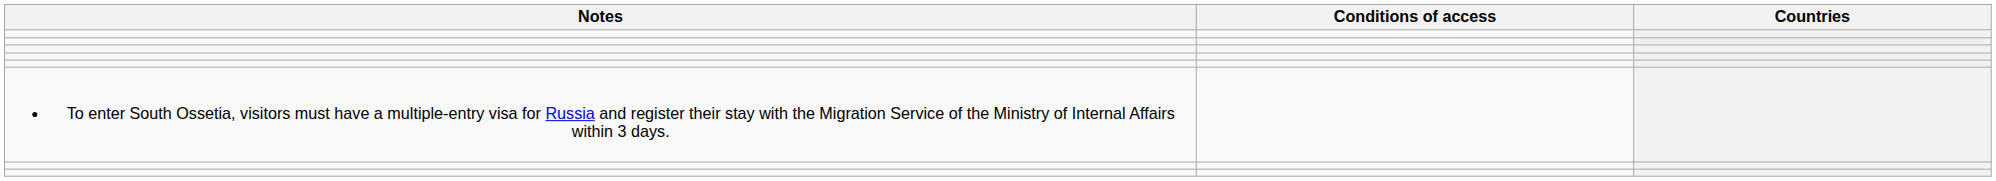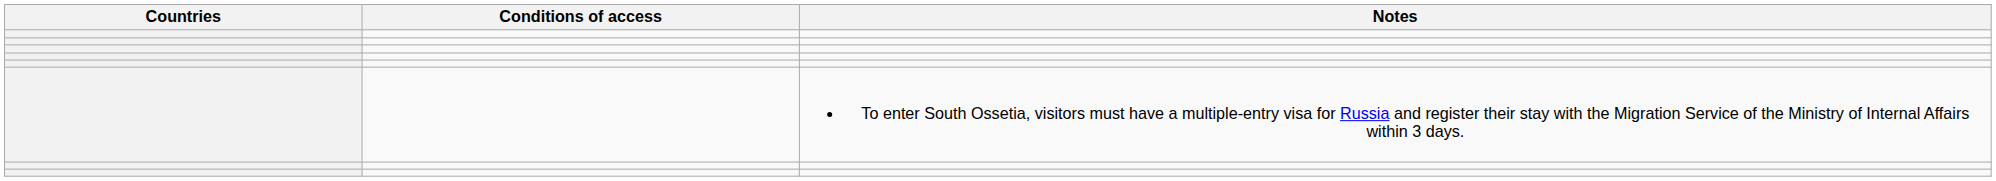columns swapped: (1812, 17) <-> (601, 17)
